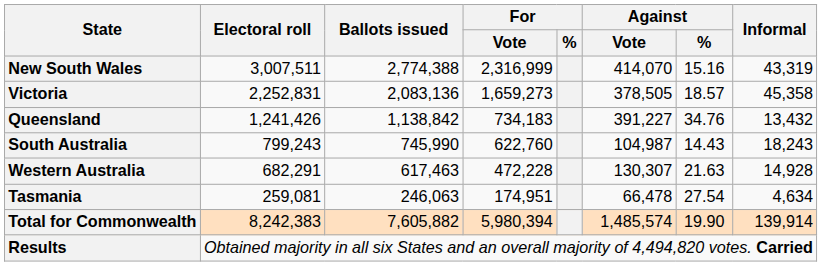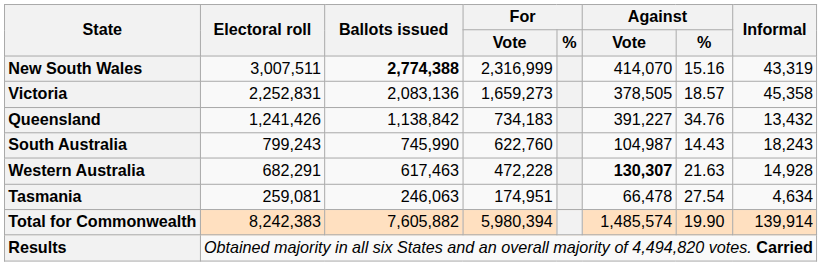(423, 68) normal -> (423, 68) bold
(643, 171) normal -> (643, 171) bold
